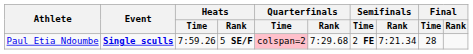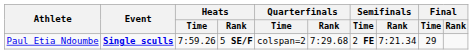(281, 41) pink background -> (281, 41) no background
(431, 41) 28 -> (431, 41) 29
